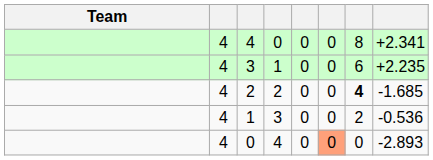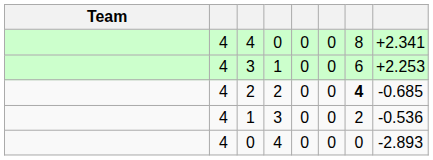(401, 67) +2.235 -> (401, 67) +2.253
(400, 92) -1.685 -> (400, 92) -0.685
(332, 142) lightsalmon background -> (332, 142) no background
